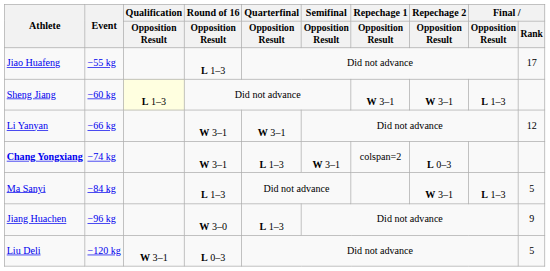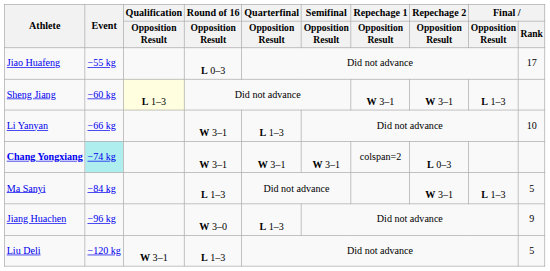(213, 71) L 1–3 -> (213, 71) L 0–3
(272, 133) W 3–1 -> (272, 133) L 1–3
(532, 126) 12 -> (532, 126) 10
(102, 157) no background -> (102, 157) paleturquoise background
(272, 164) L 1–3 -> (272, 164) W 3–1
(213, 258) L 0–3 -> (213, 258) L 1–3
